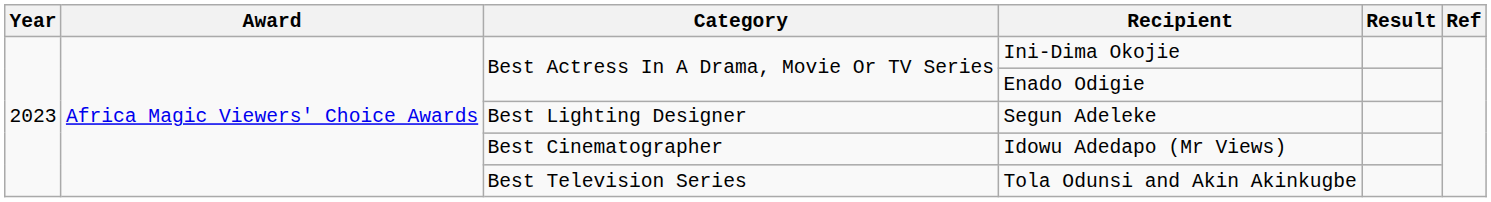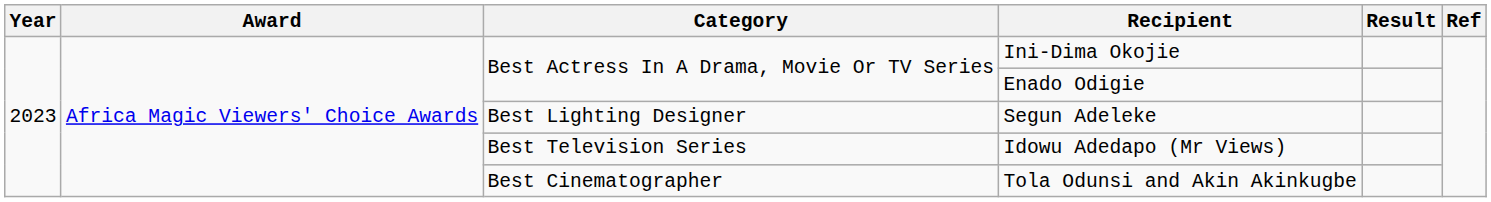(605, 149) Best Cinematographer -> (617, 149) Best Television Series
(617, 181) Best Television Series -> (605, 181) Best Cinematographer
